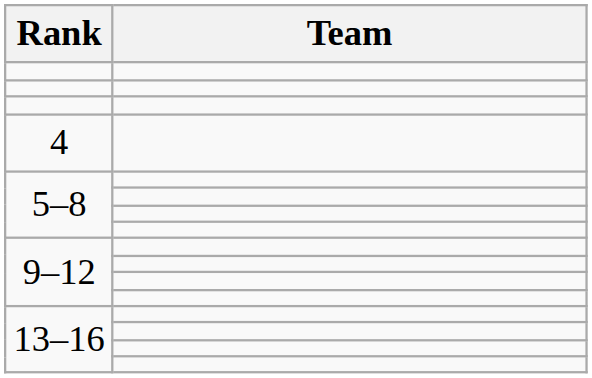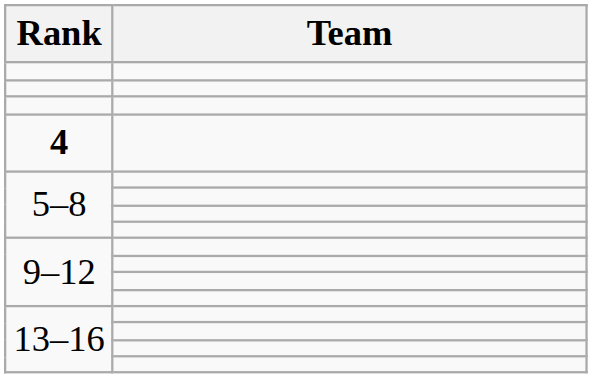(59, 141) normal -> (59, 141) bold
